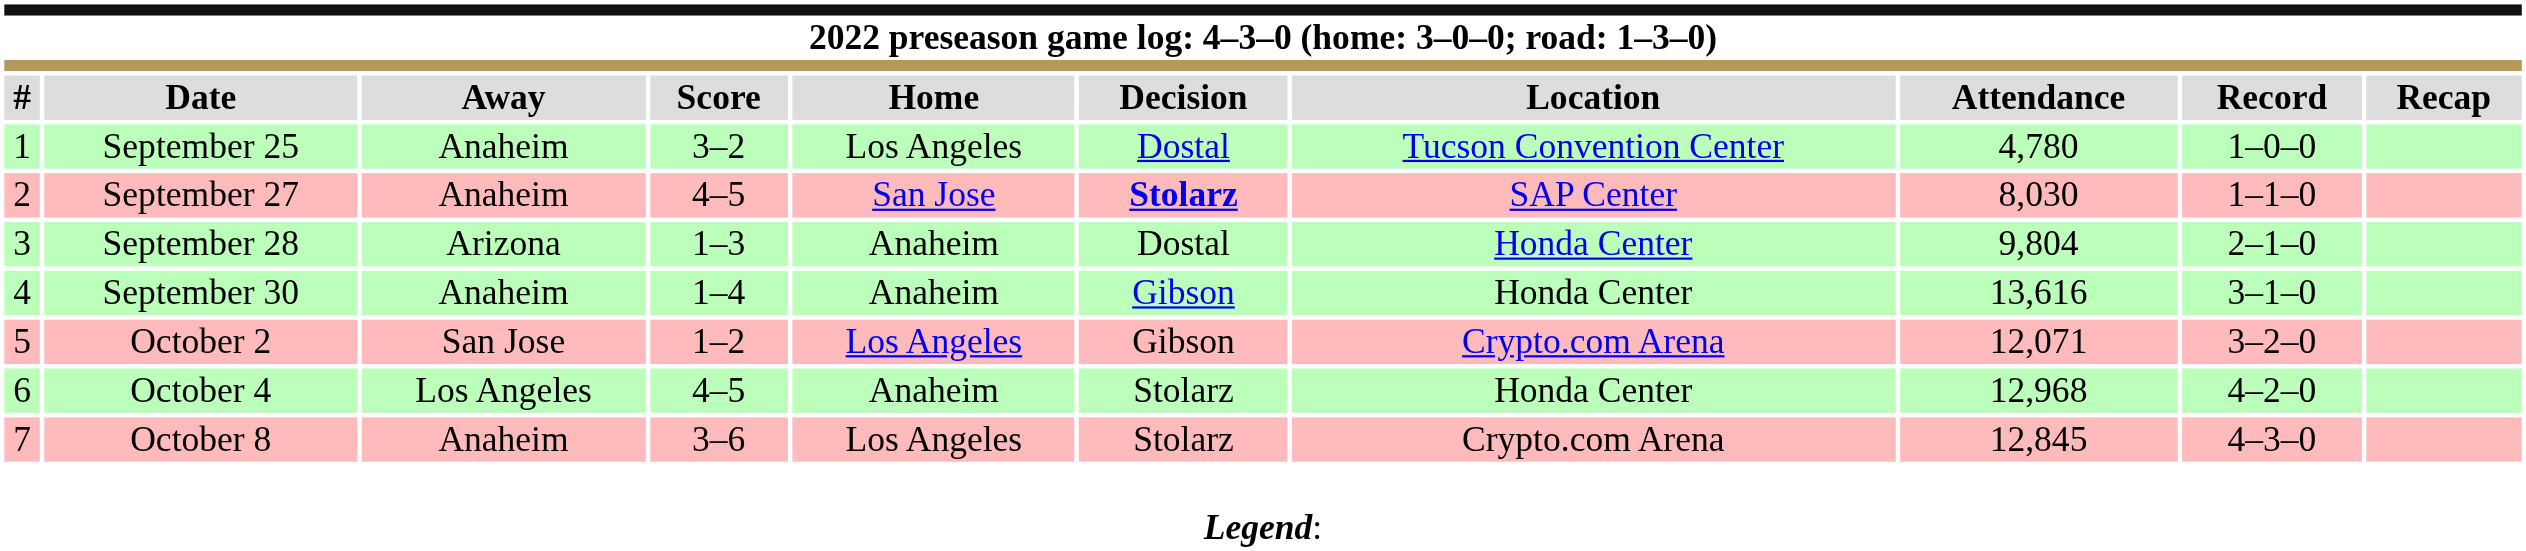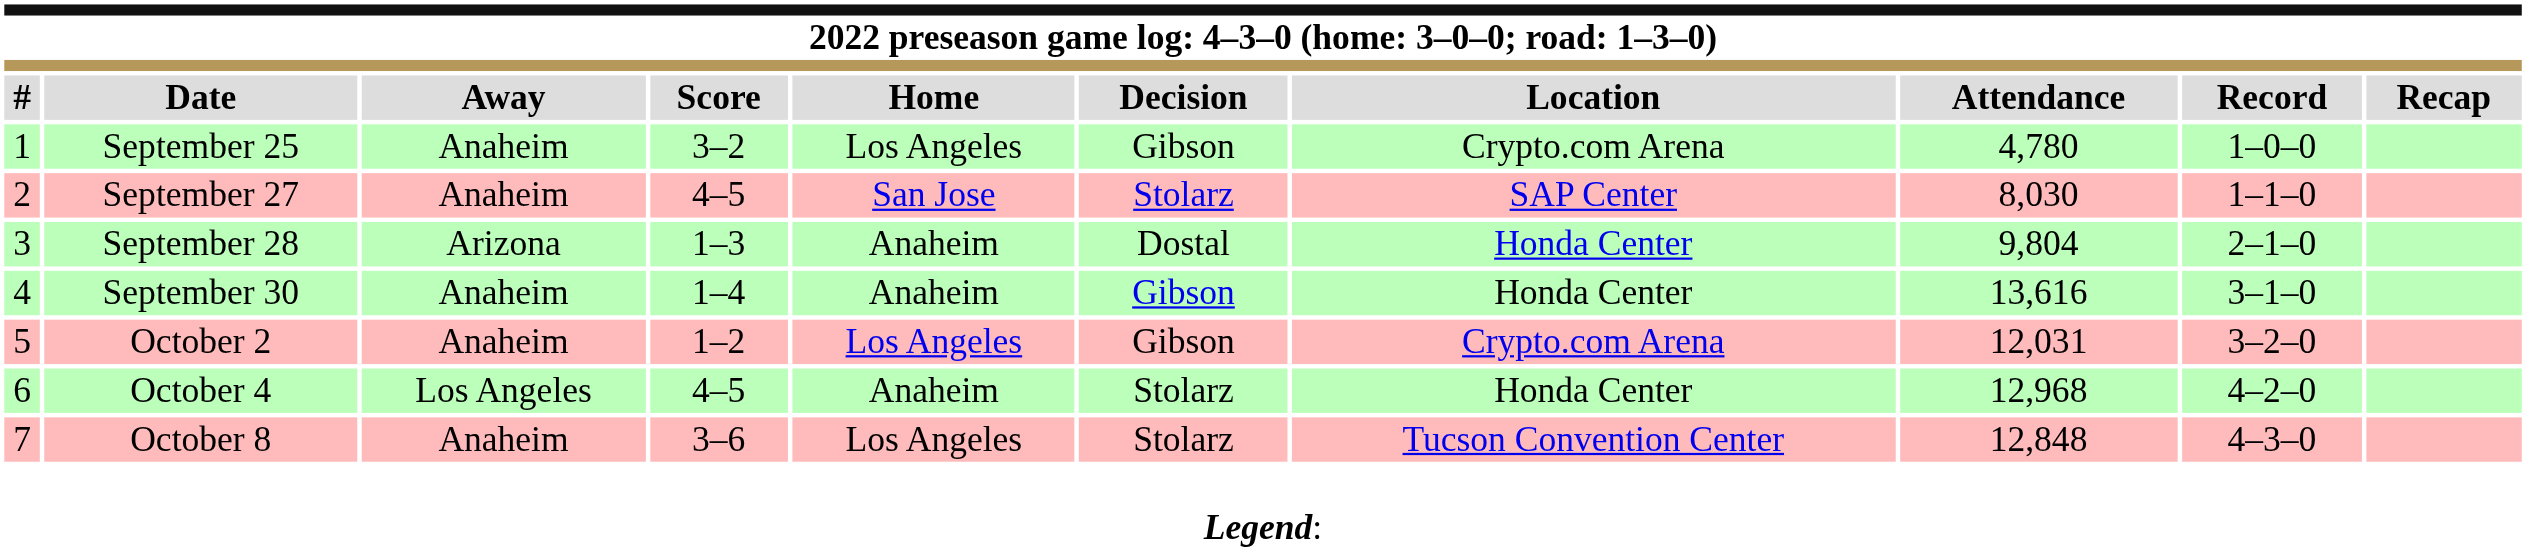(1184, 145) Dostal -> (1183, 145) Gibson
(1593, 145) Tucson Convention Center -> (1593, 145) Crypto.com Arena
(1184, 194) bold -> (1183, 194) normal
(504, 341) San Jose -> (504, 341) Anaheim
(2039, 341) 12,071 -> (2039, 341) 12,031
(1593, 438) Crypto.com Arena -> (1593, 438) Tucson Convention Center
(2039, 438) 12,845 -> (2039, 438) 12,848
